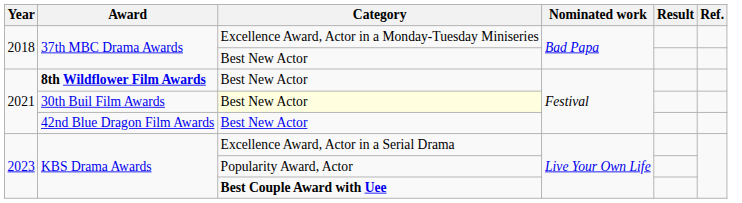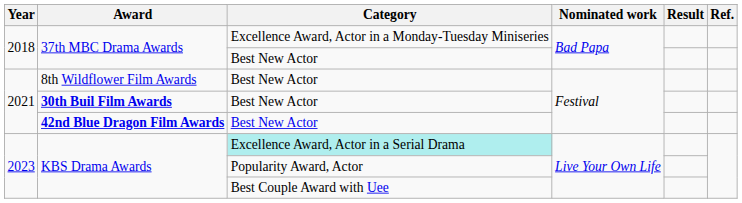(123, 79) bold -> (119, 79) normal
(103, 101) normal -> (106, 101) bold
(264, 101) lightyellow background -> (274, 101) no background
(128, 123) normal -> (133, 123) bold
(338, 144) no background -> (348, 144) paleturquoise background
(304, 187) bold -> (310, 187) normal
